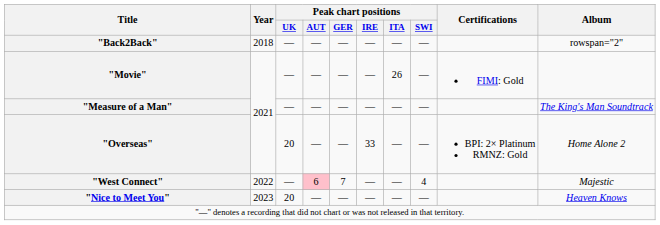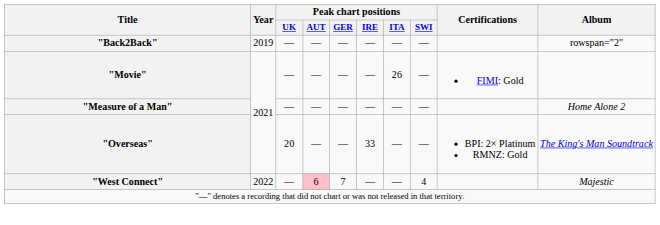(263, 43) 2018 -> (263, 43) 2019
(596, 106) The King's Man Soundtrack -> (596, 106) Home Alone 2
(596, 144) Home Alone 2 -> (596, 144) The King's Man Soundtrack
- row: (128, 197)
